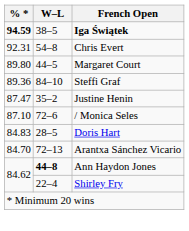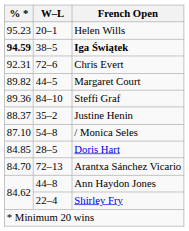+ row: (100, 30)
(47, 47) 54–8 -> (47, 64) 72–6
(19, 64) 89.80 -> (19, 81) 89.82
(19, 98) 87.47 -> (19, 115) 88.37
(47, 115) 72–6 -> (47, 132) 54–8
(19, 132) 84.83 -> (19, 149) 84.85
(47, 166) bold -> (47, 183) normal
